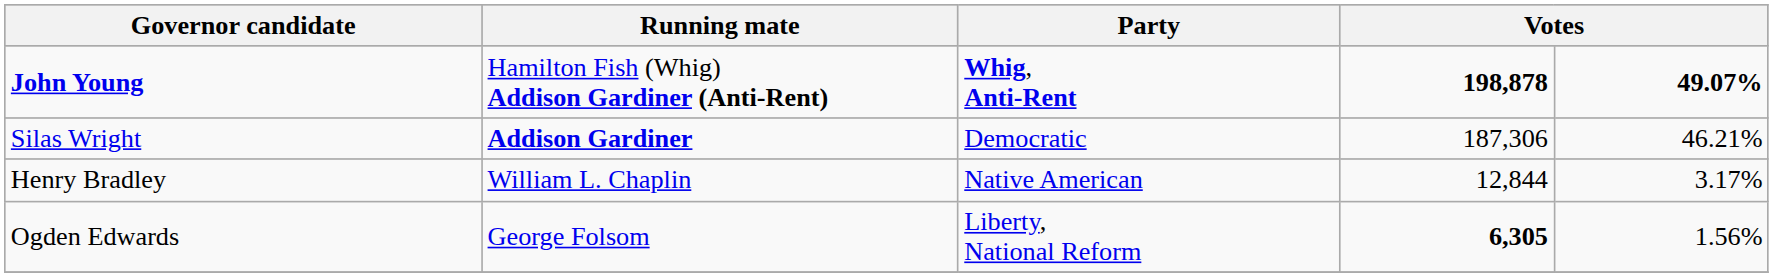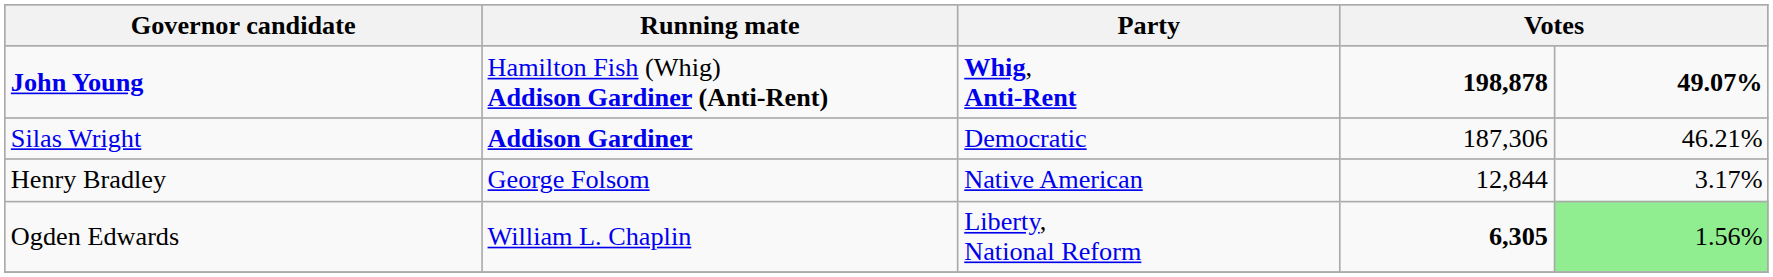(589, 179) William L. Chaplin -> (569, 179) George Folsom
(569, 236) George Folsom -> (589, 236) William L. Chaplin
(1729, 236) no background -> (1729, 236) lightgreen background
